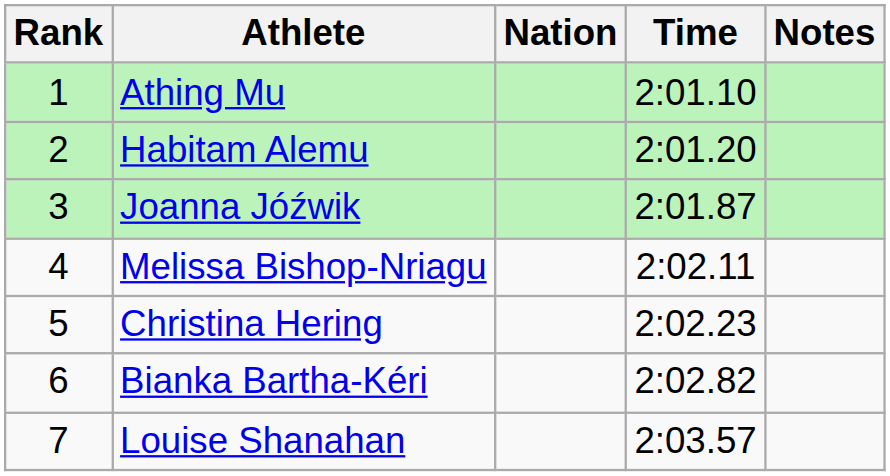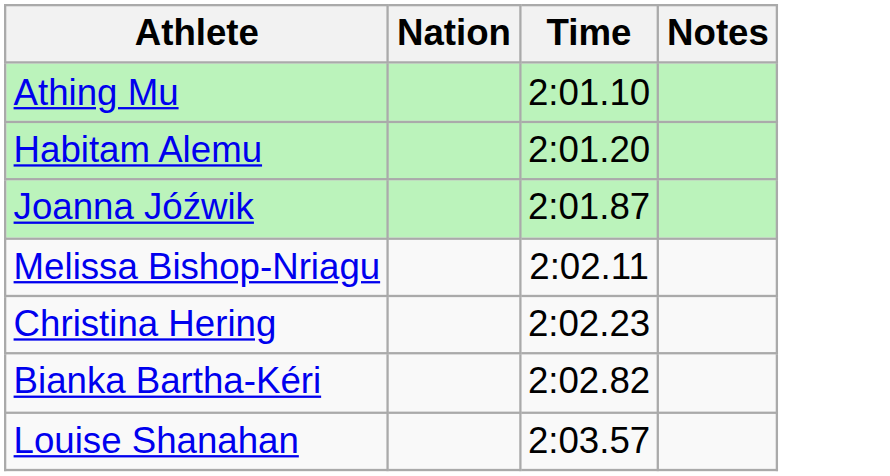- column: (58, 33)
